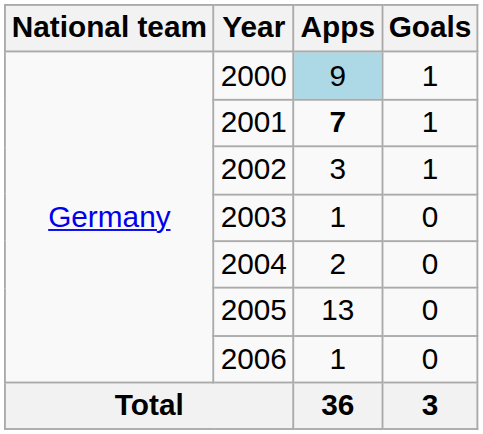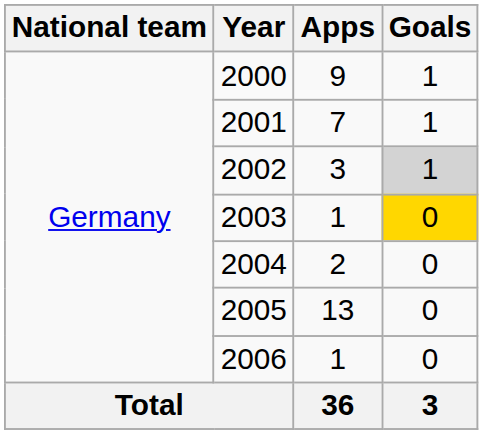(338, 75) lightblue background -> (338, 75) no background
(338, 122) bold -> (338, 122) normal
(430, 169) no background -> (430, 169) lightgrey background
(430, 216) no background -> (430, 216) gold background
